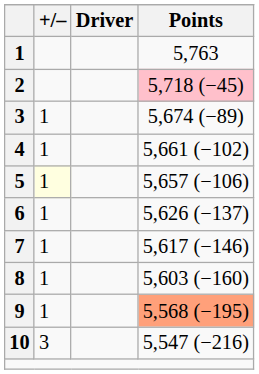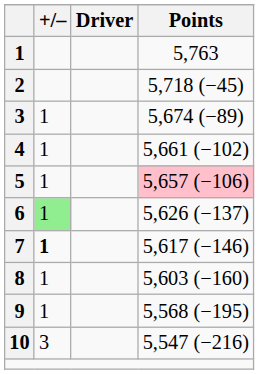(196, 85) pink background -> (196, 85) no background
(44, 181) lightyellow background -> (44, 181) no background
(196, 181) no background -> (196, 181) pink background
(44, 213) no background -> (44, 213) lightgreen background
(44, 246) normal -> (44, 246) bold
(196, 310) lightsalmon background -> (196, 310) no background
